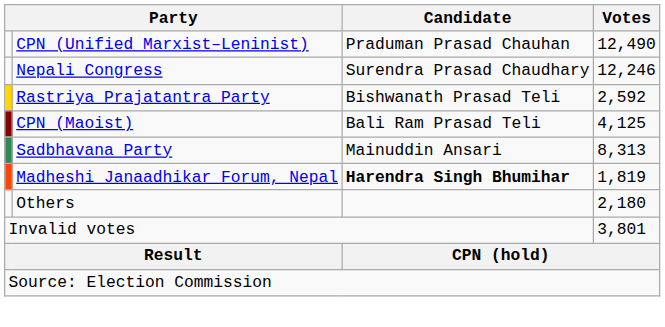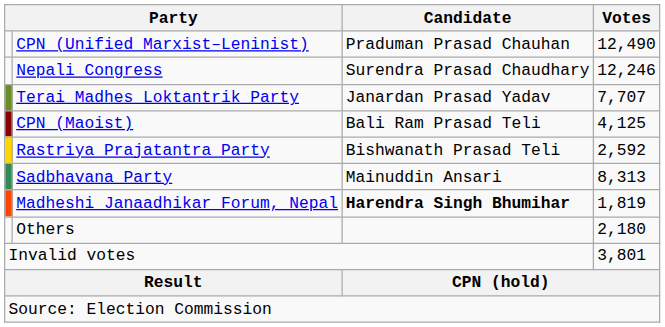+ row: (158, 97)
rows swapped: (75, 124) <-> (143, 97)
